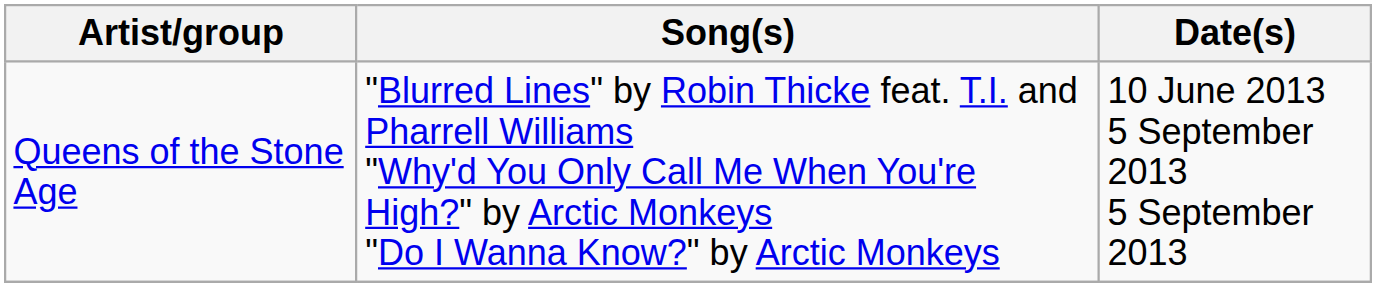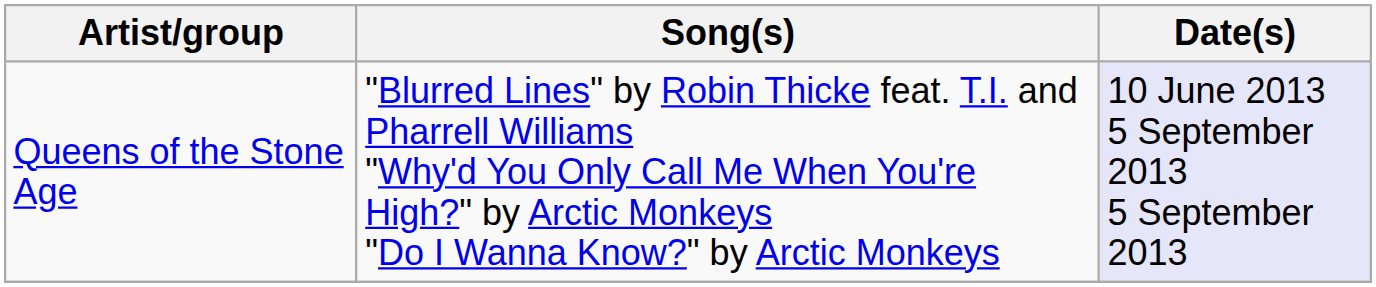(1217, 171) no background -> (1217, 171) lavender background
